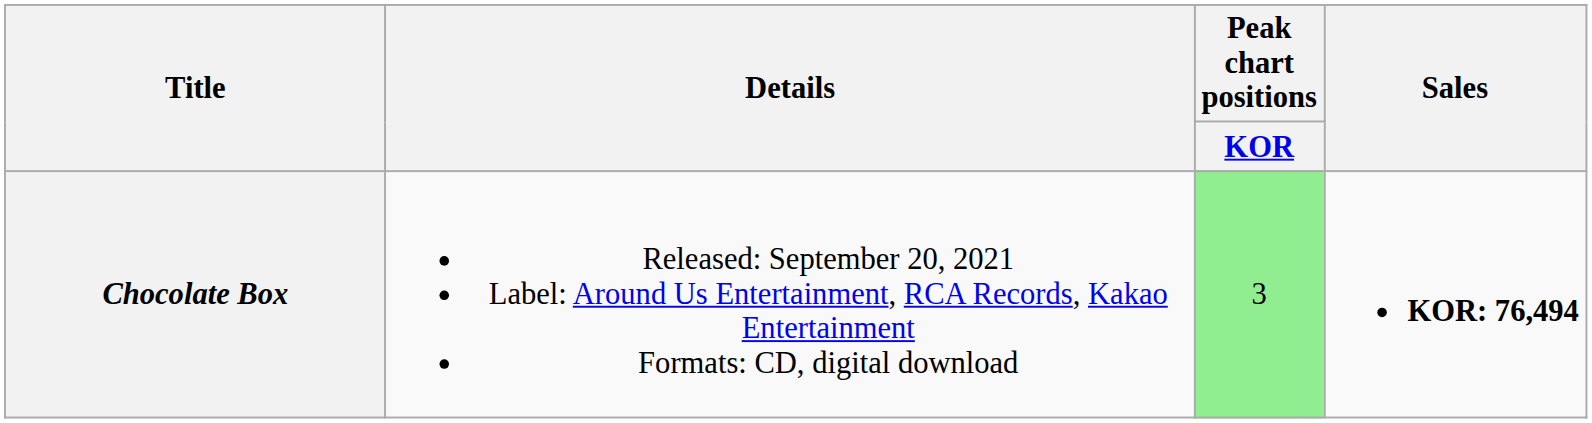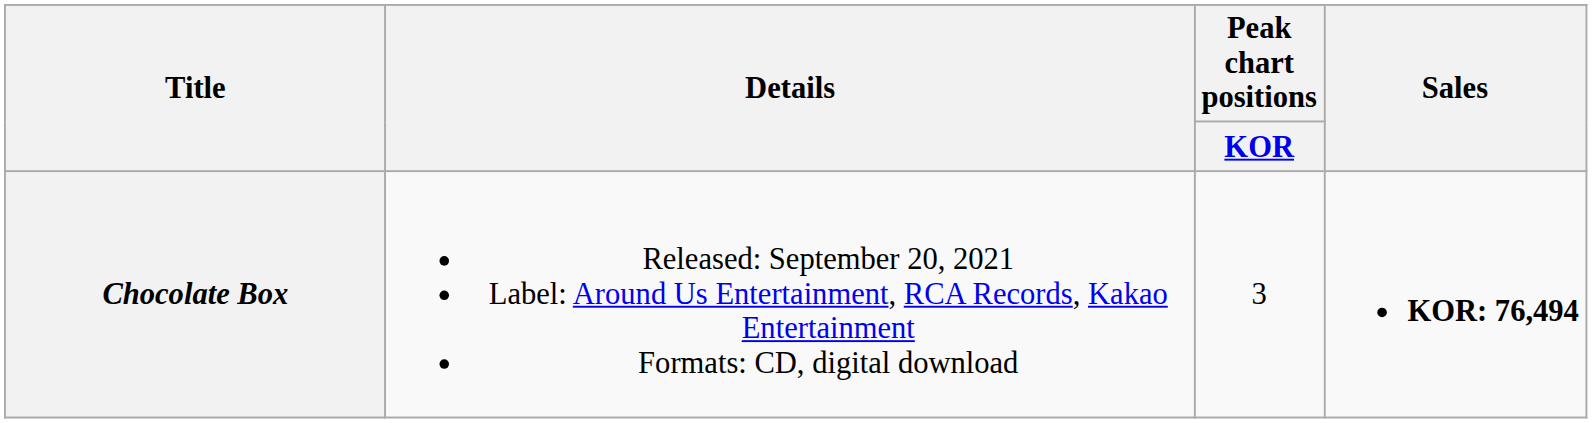(1259, 293) lightgreen background -> (1259, 293) no background
